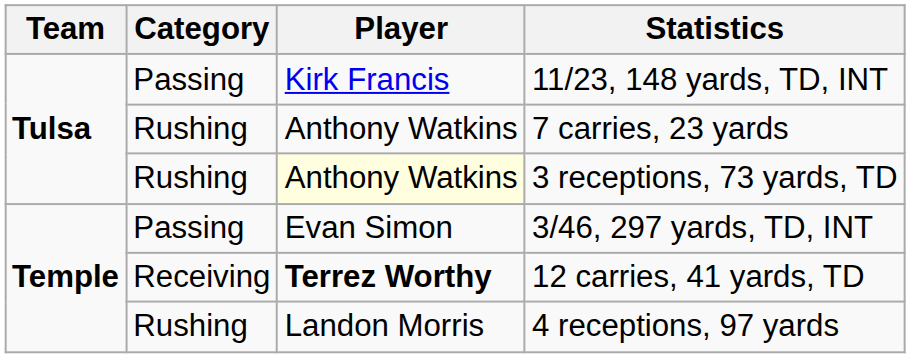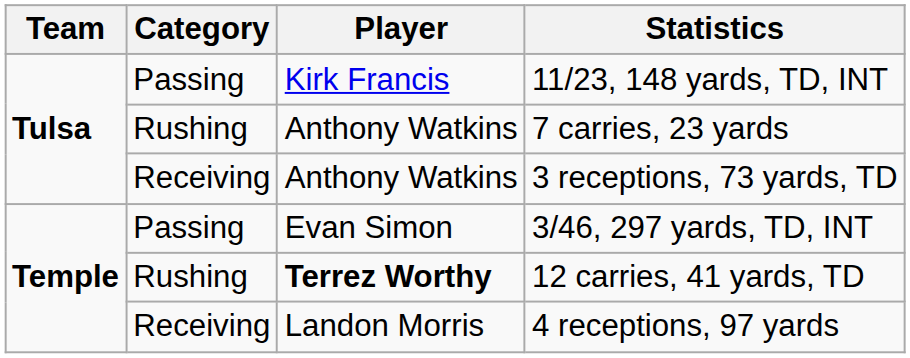(191, 177) Rushing -> (202, 177) Receiving
(401, 177) lightyellow background -> (401, 177) no background
(202, 276) Receiving -> (191, 276) Rushing
(191, 326) Rushing -> (202, 326) Receiving
